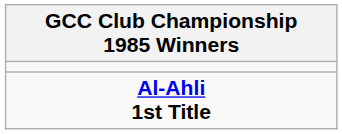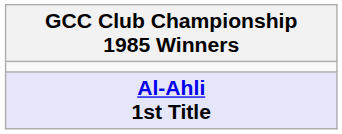(171, 100) no background -> (171, 100) lavender background
